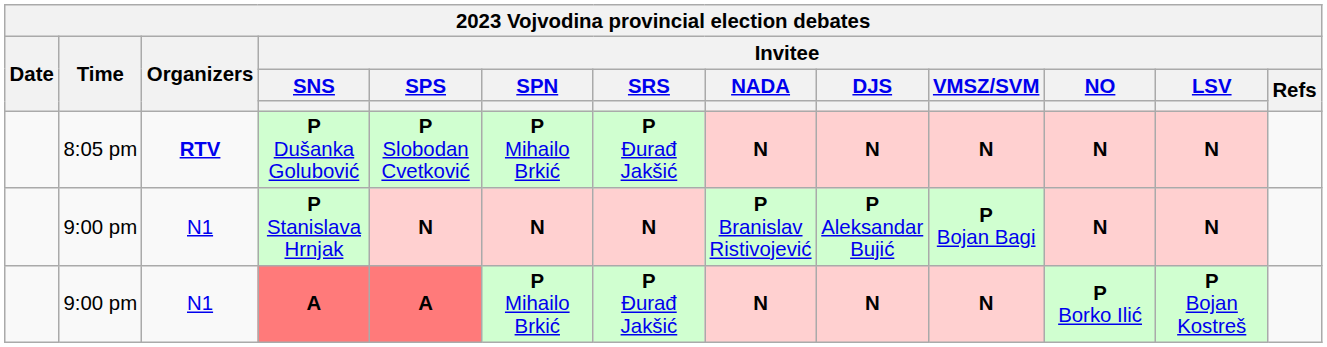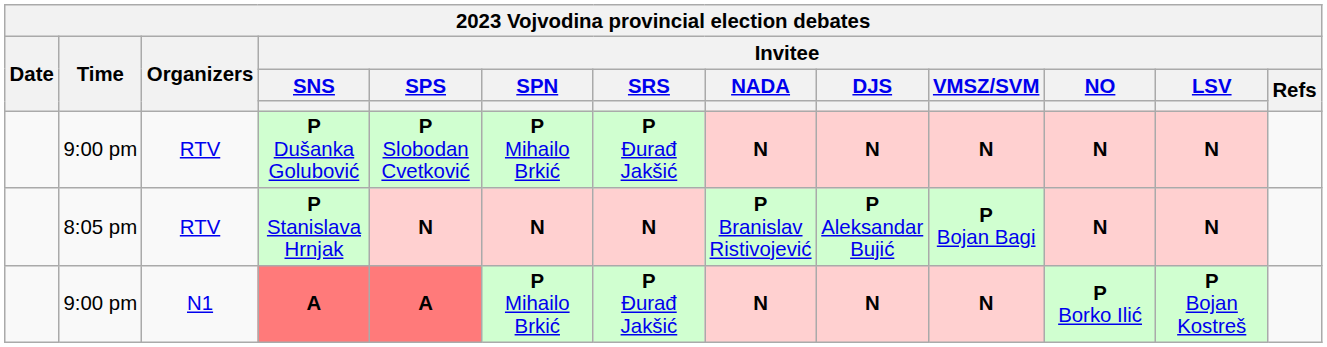(100, 149) 8:05 pm -> (100, 149) 9:00 pm
(200, 149) bold -> (200, 149) normal
(100, 226) 9:00 pm -> (100, 226) 8:05 pm
(200, 226) N1 -> (200, 226) RTV
